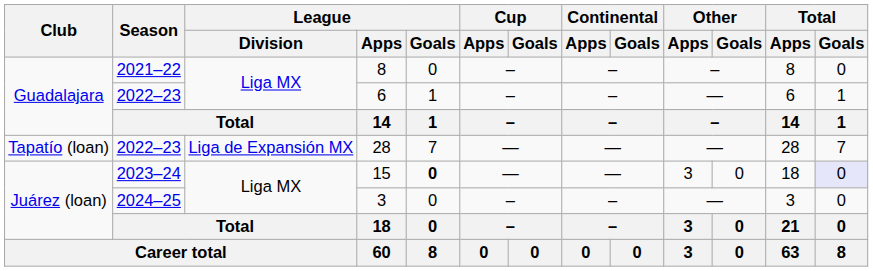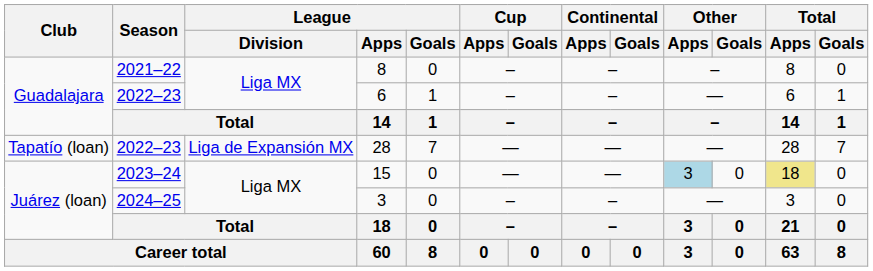(433, 174) bold -> (433, 174) normal
(688, 174) no background -> (688, 174) lightblue background
(790, 174) no background -> (790, 174) khaki background
(841, 174) lavender background -> (841, 174) no background
